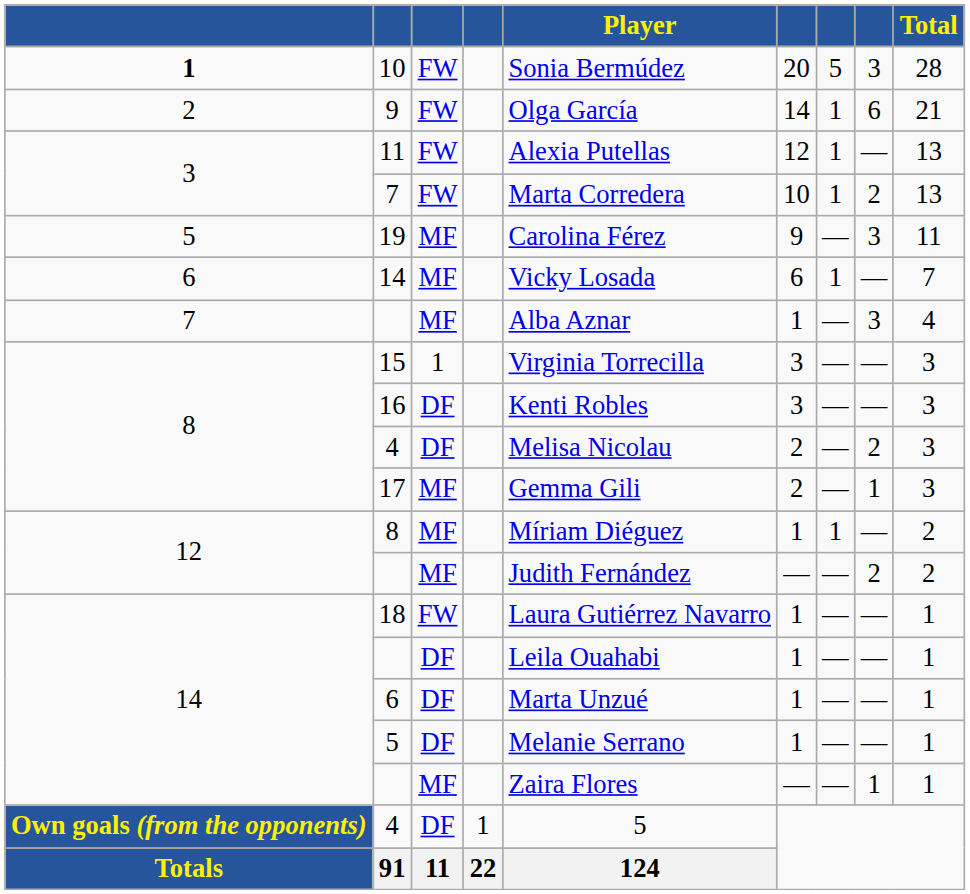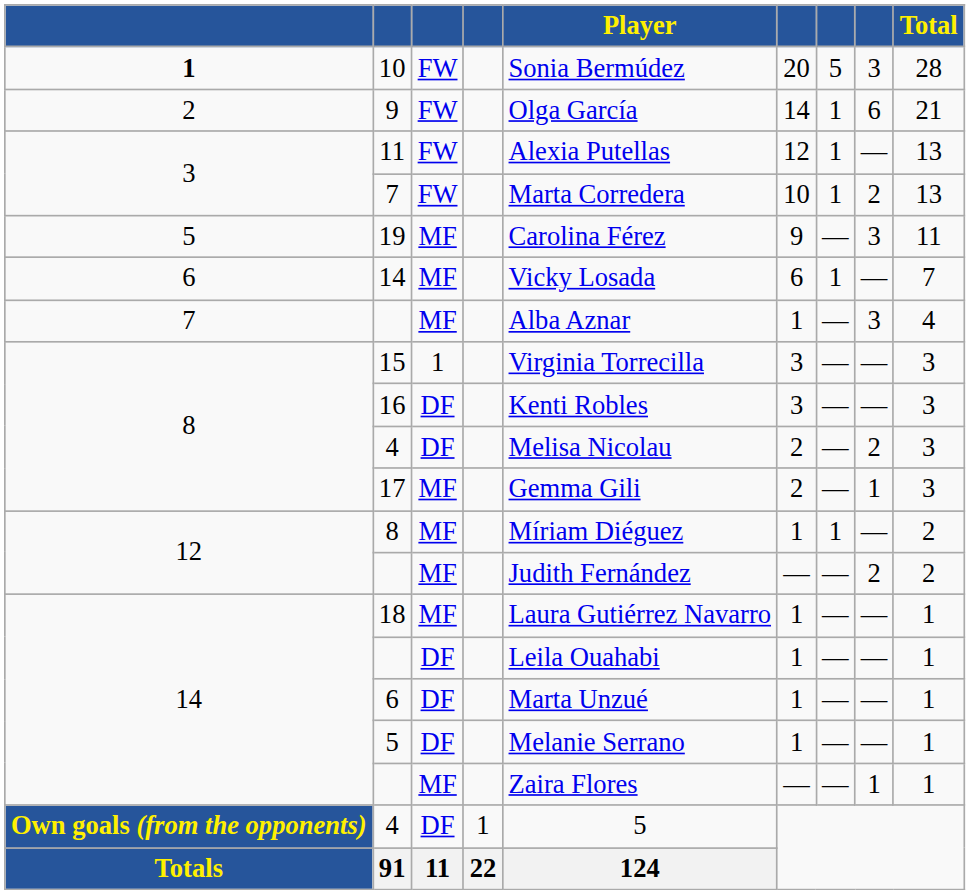(438, 615) FW -> (438, 615) MF
